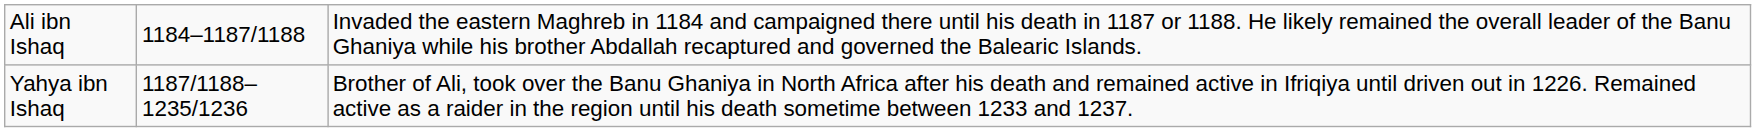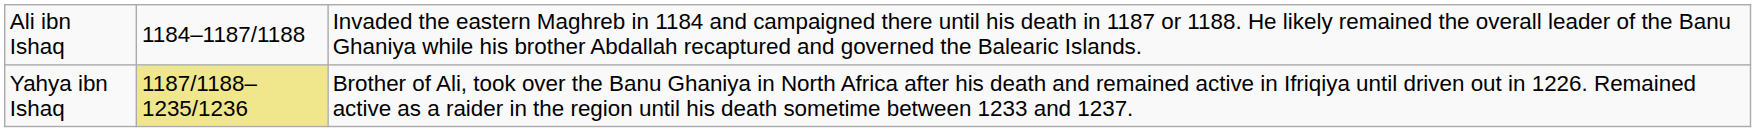(199, 95) no background -> (199, 95) khaki background
